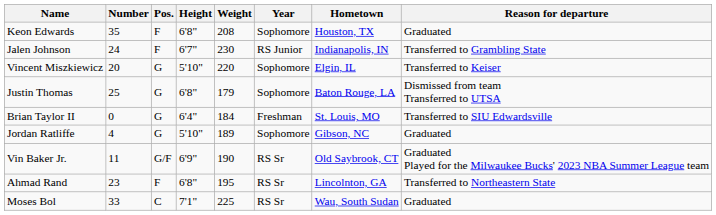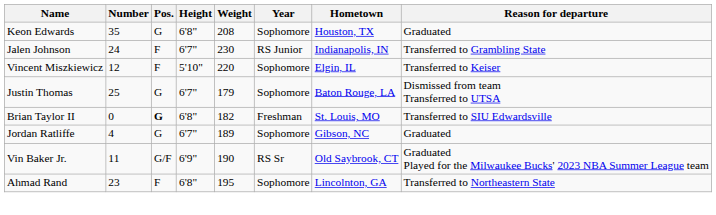(157, 31) F -> (158, 31) G
(114, 67) 20 -> (114, 67) 12
(158, 67) G -> (157, 67) F
(188, 91) 6'8" -> (188, 91) 6'7"
(158, 116) normal -> (158, 116) bold
(188, 116) 6'4" -> (188, 116) 6'8"
(226, 116) 184 -> (226, 116) 182
(191, 134) 5'10" -> (188, 134) 6'7"
(271, 183) RS Sr -> (283, 183) Sophomore
- row: (31, 201)
